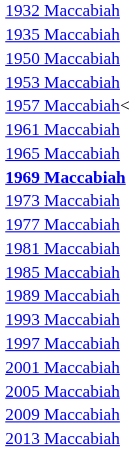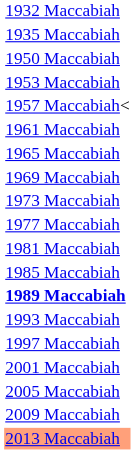(65, 177) bold -> (63, 177) normal
(63, 296) normal -> (65, 296) bold
(63, 438) no background -> (63, 438) lightsalmon background
